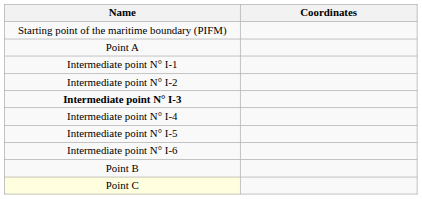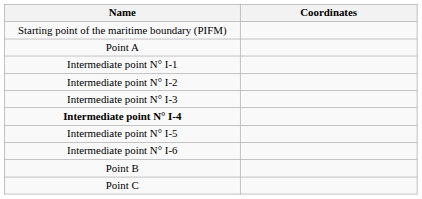(122, 99) bold -> (122, 99) normal
(122, 116) normal -> (122, 116) bold
(122, 185) lightyellow background -> (122, 185) no background
